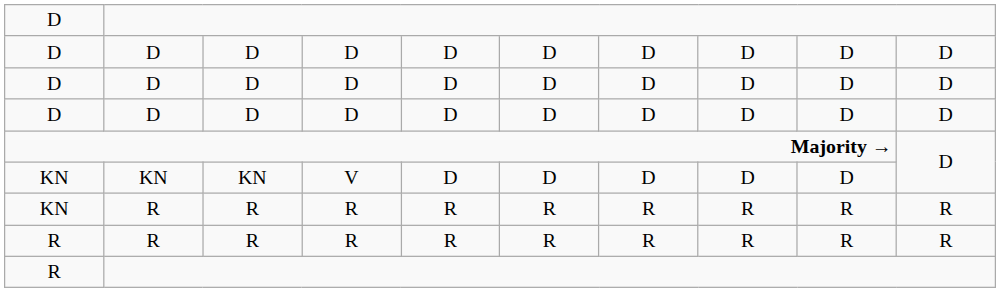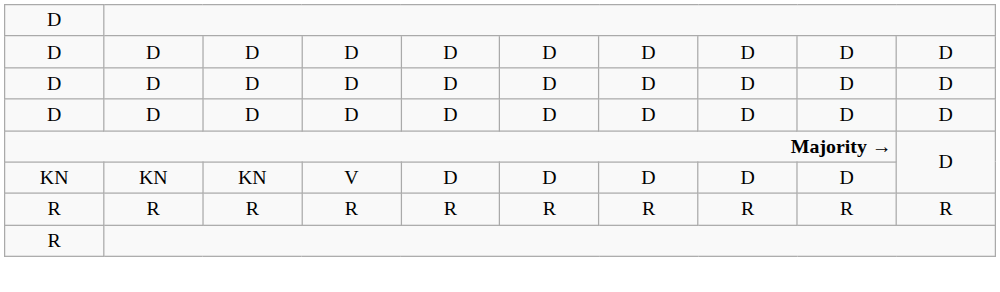- row: (54, 209)
